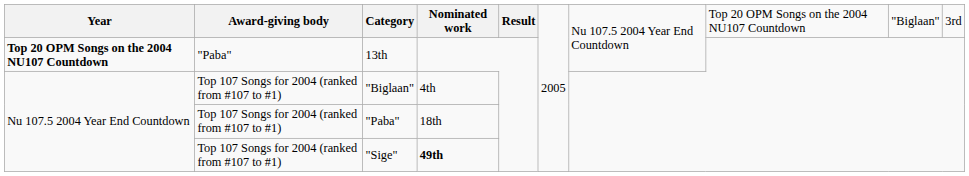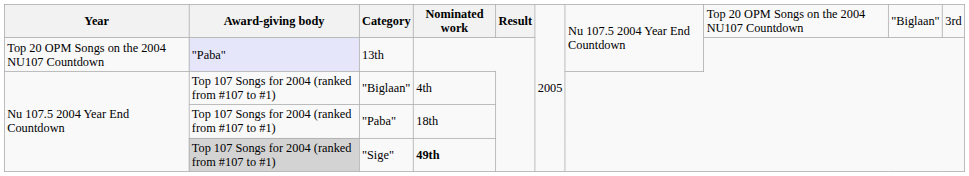(89, 54) bold -> (87, 54) normal
(214, 54) no background -> (209, 54) lavender background
(277, 154) no background -> (272, 154) lightgrey background
